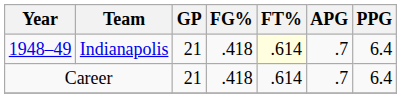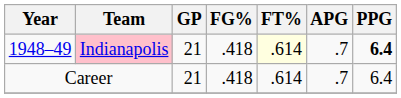(124, 49) no background -> (124, 49) pink background
(381, 49) normal -> (381, 49) bold
